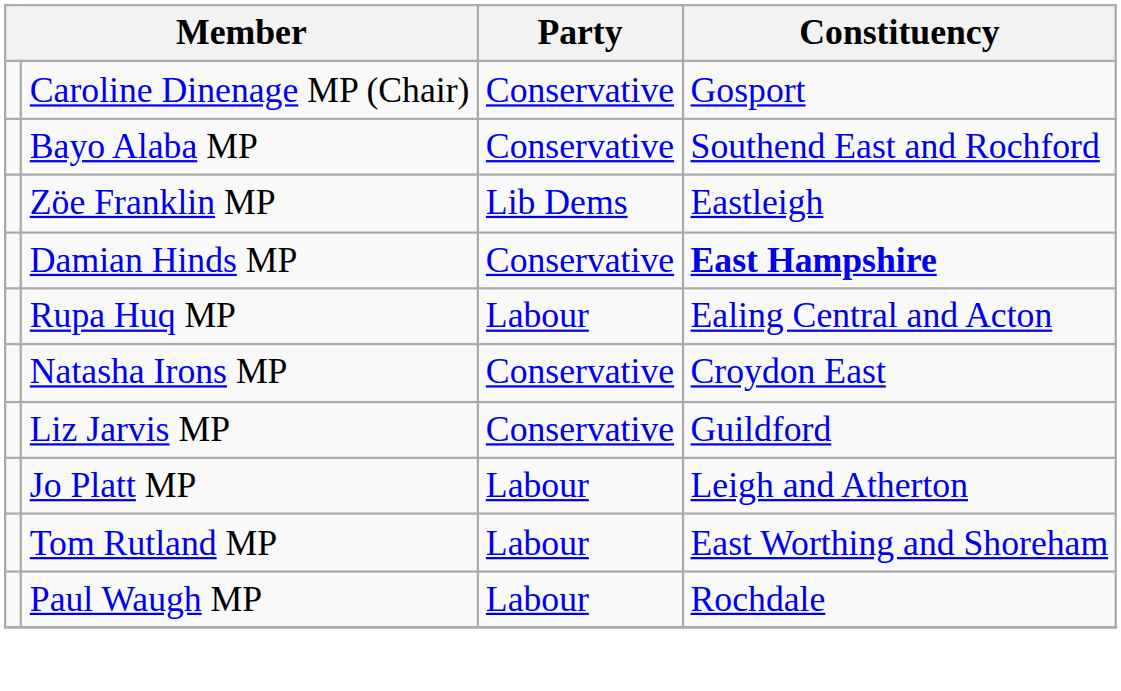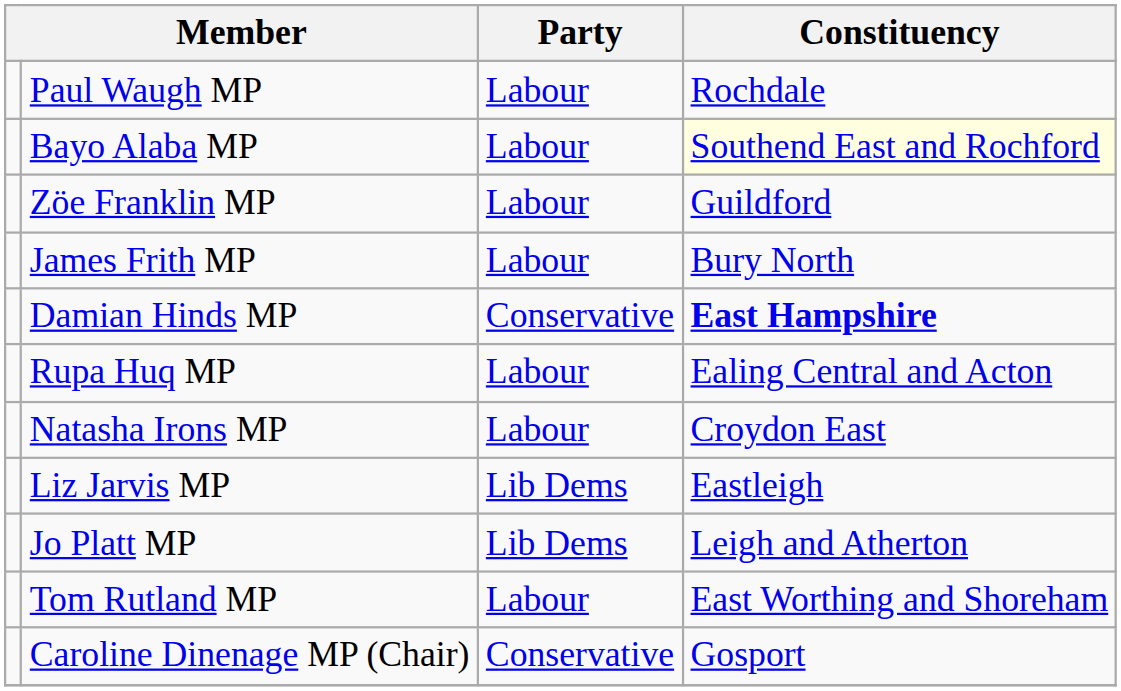rows swapped: (250, 89) <-> (146, 598)
(580, 145) Conservative -> (537, 145) Labour
(895, 145) no background -> (895, 145) lightyellow background
(557, 202) Lib Dems -> (537, 202) Labour
(757, 202) Eastleigh -> (761, 202) Guildford
+ row: (143, 259)
(580, 372) Conservative -> (537, 428) Labour
(580, 428) Conservative -> (557, 485) Lib Dems
(761, 428) Guildford -> (757, 485) Eastleigh
(537, 485) Labour -> (557, 542) Lib Dems
